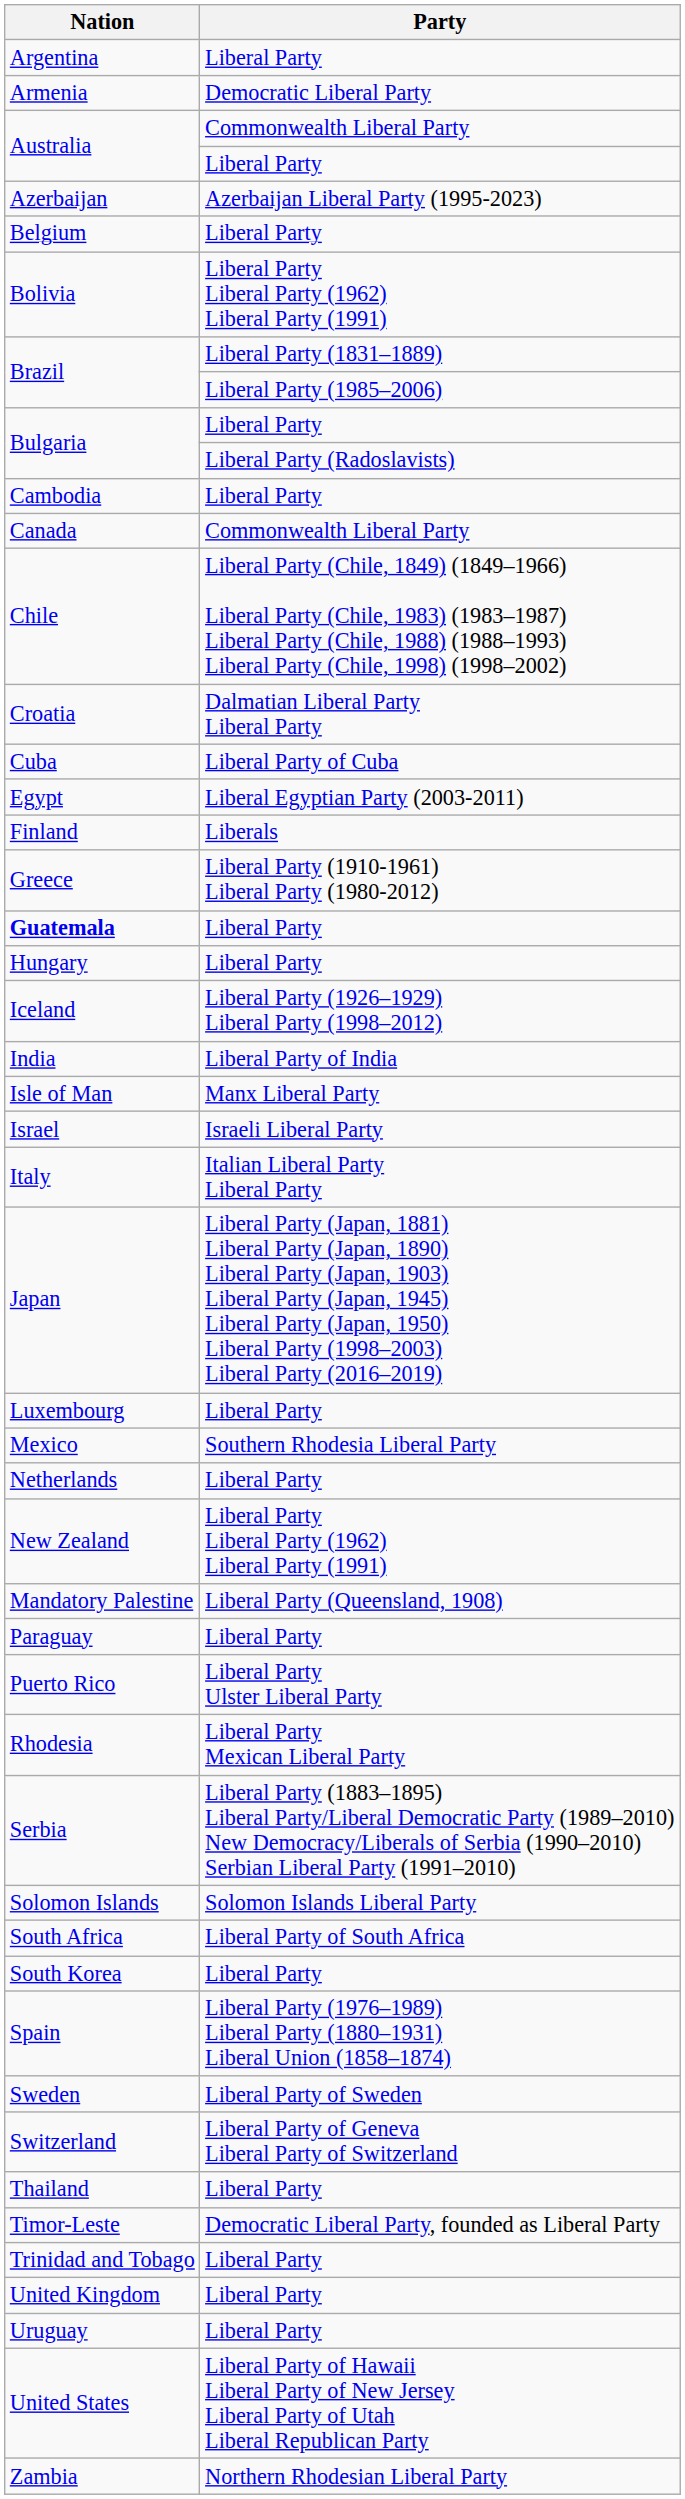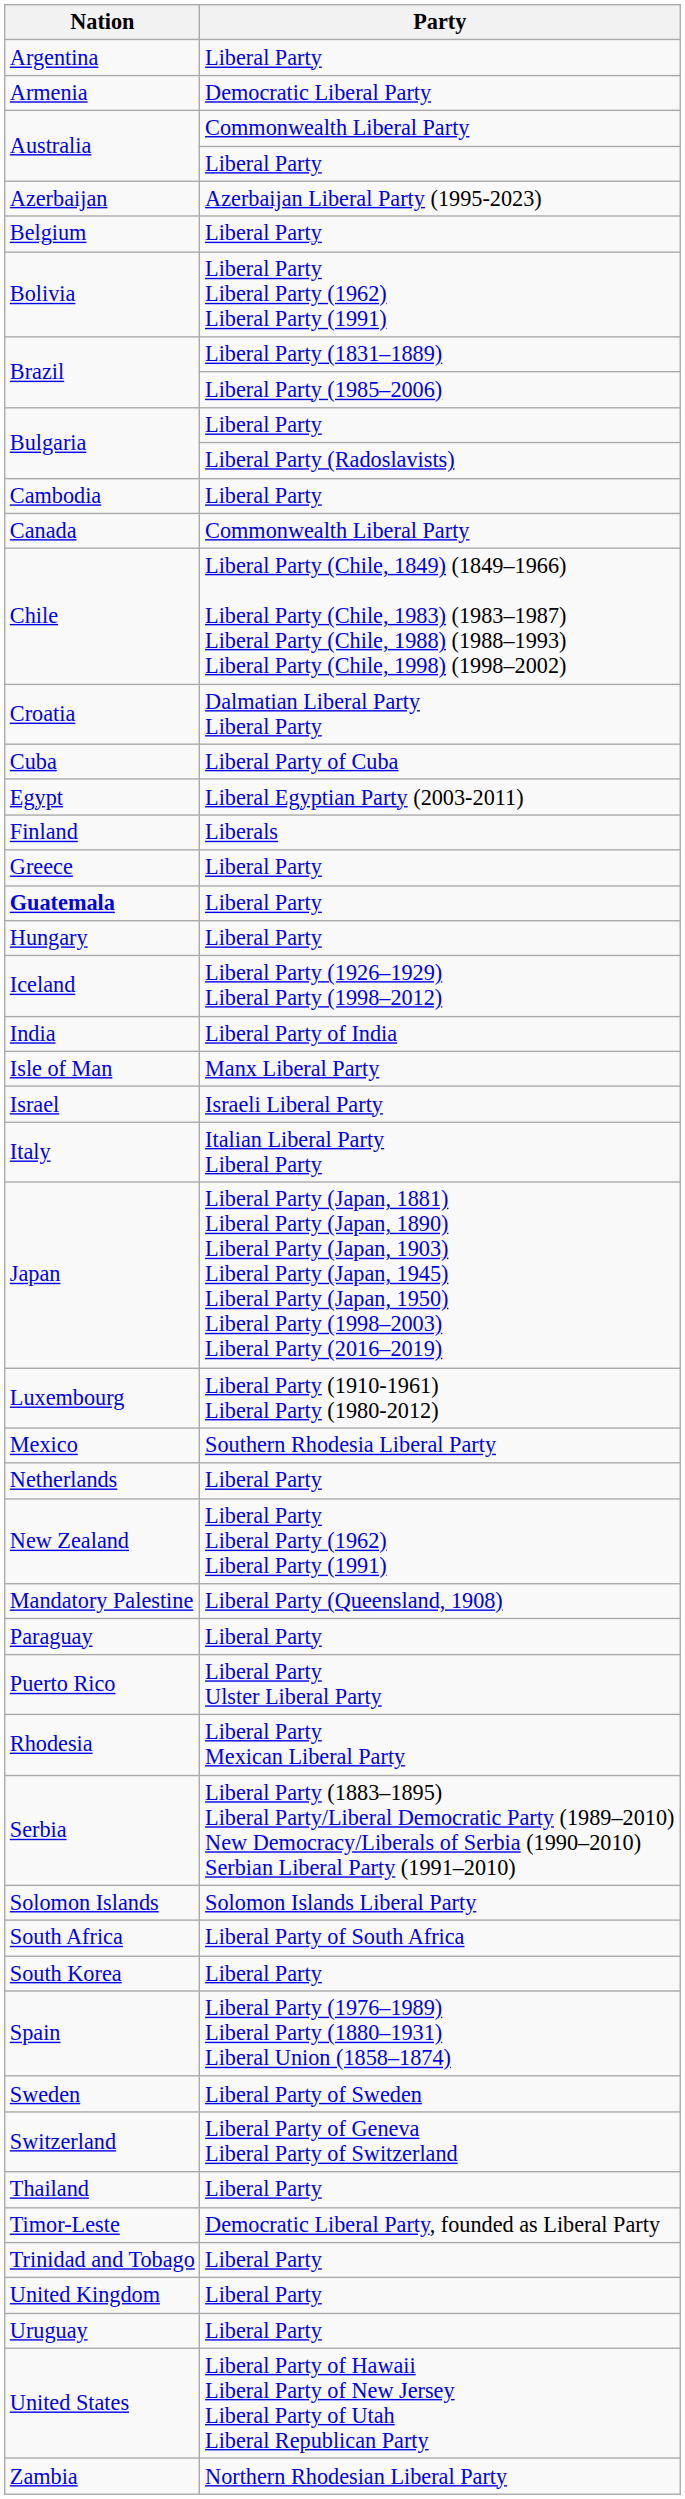(322, 879) Liberal Party (1910-1961) Liberal Party (1980-2012) -> (263, 867) Liberal Party
(263, 1410) Liberal Party -> (322, 1397) Liberal Party (1910-1961) Liberal Party (1980-2012)
